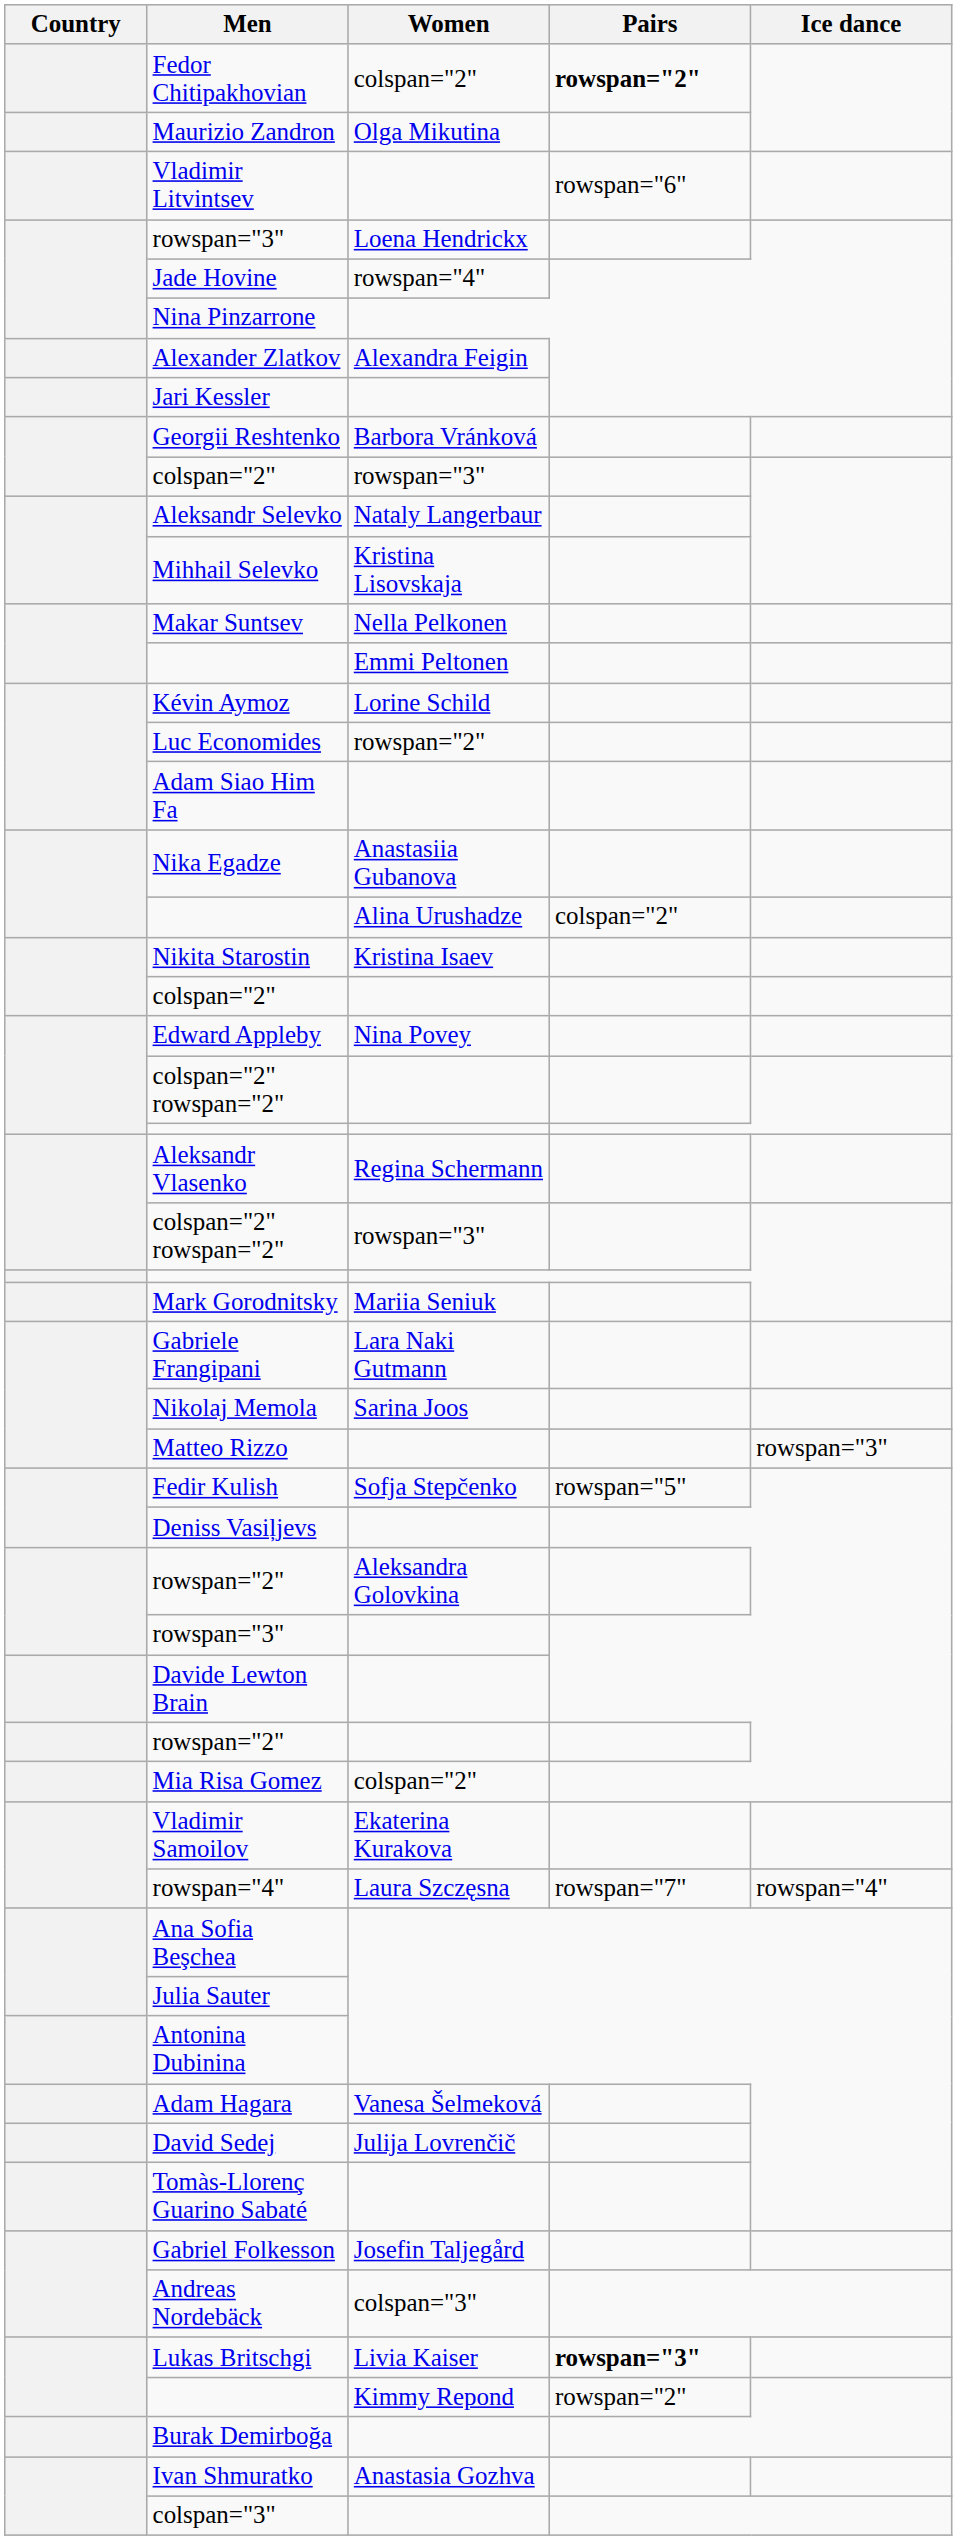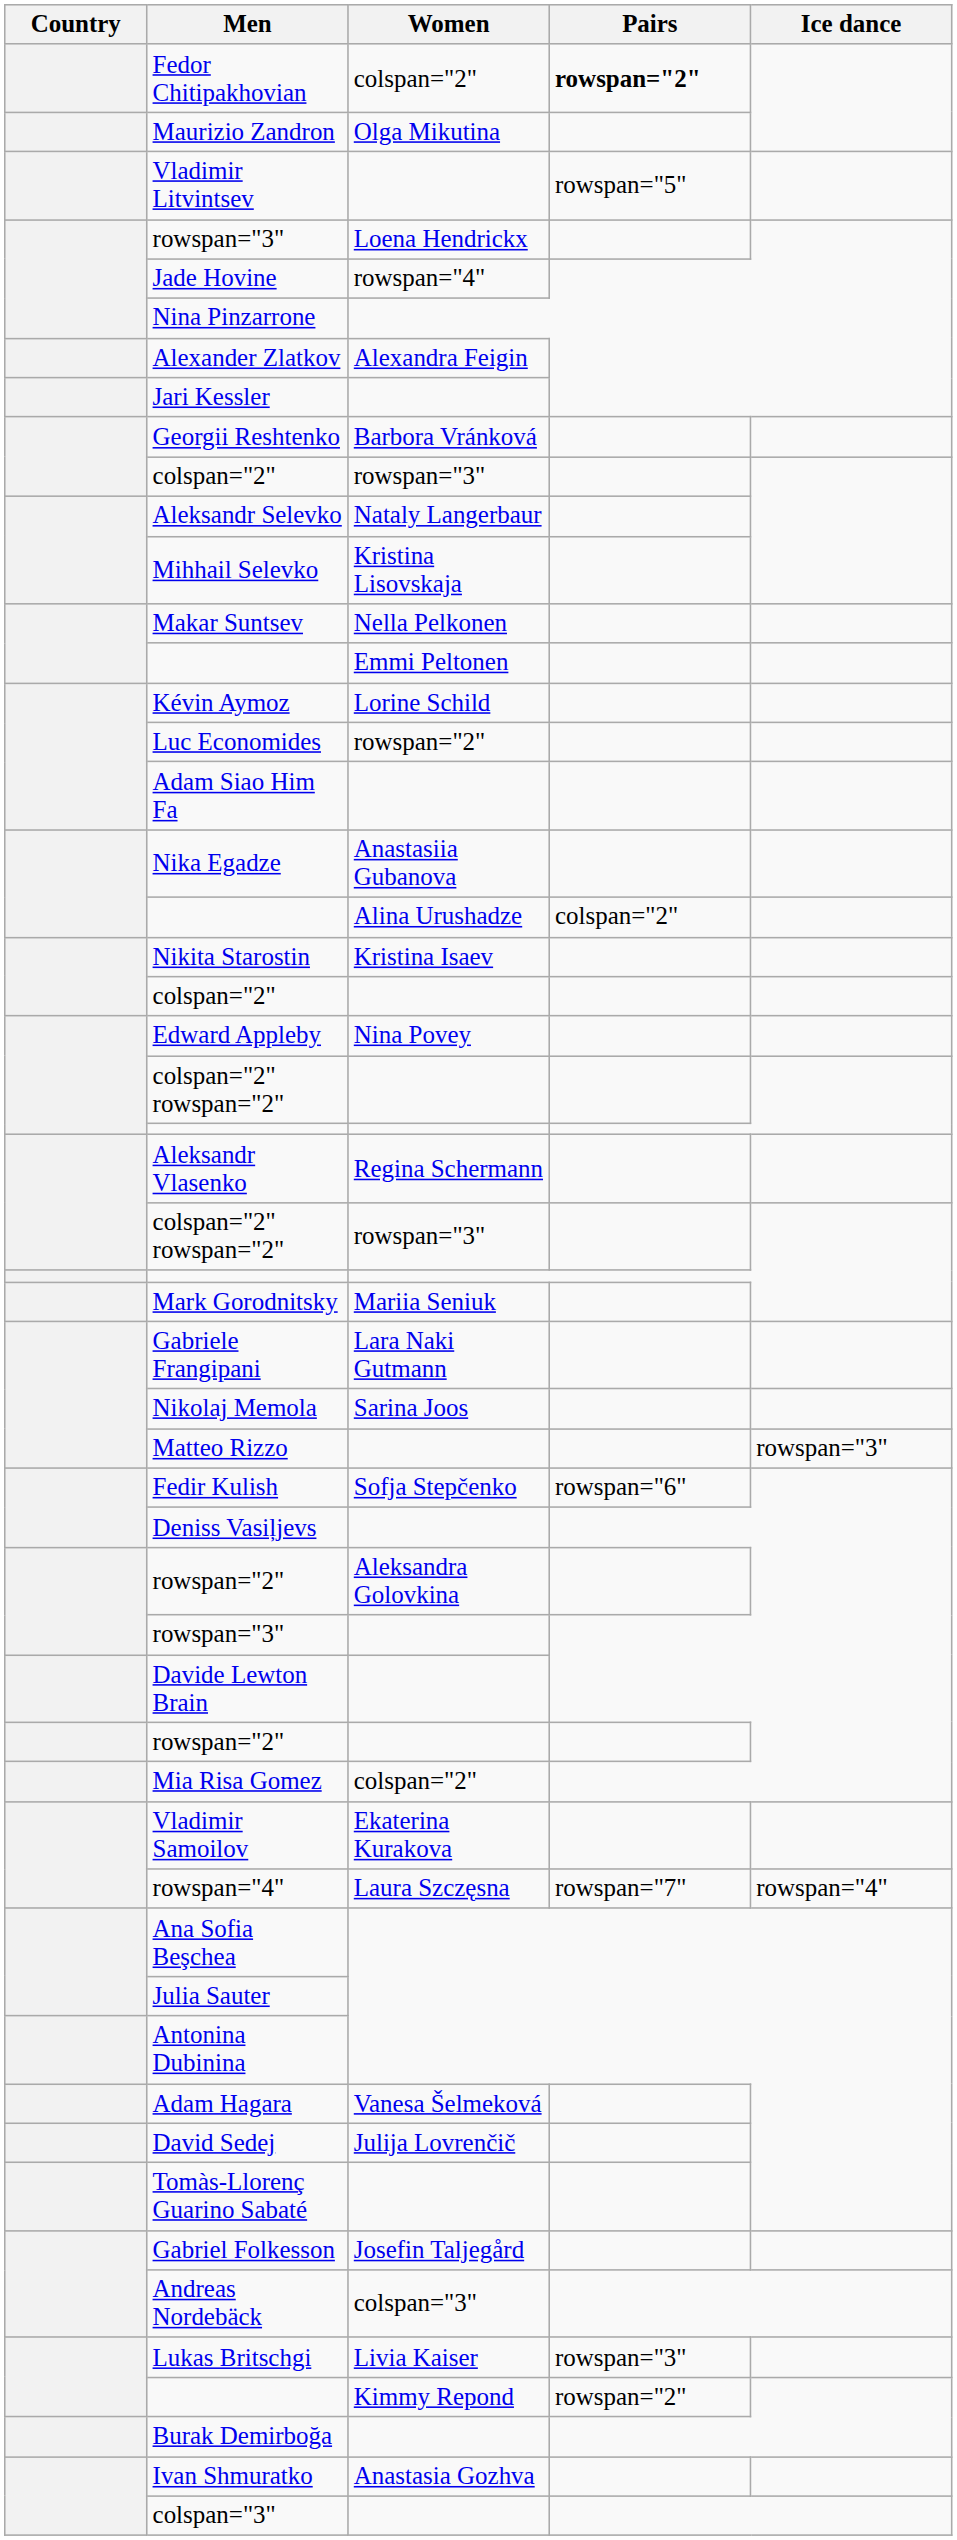(621, 185) rowspan="6" -> (621, 185) rowspan="5"
(621, 1487) rowspan="5" -> (621, 1487) rowspan="6"
(628, 2357) bold -> (621, 2357) normal
